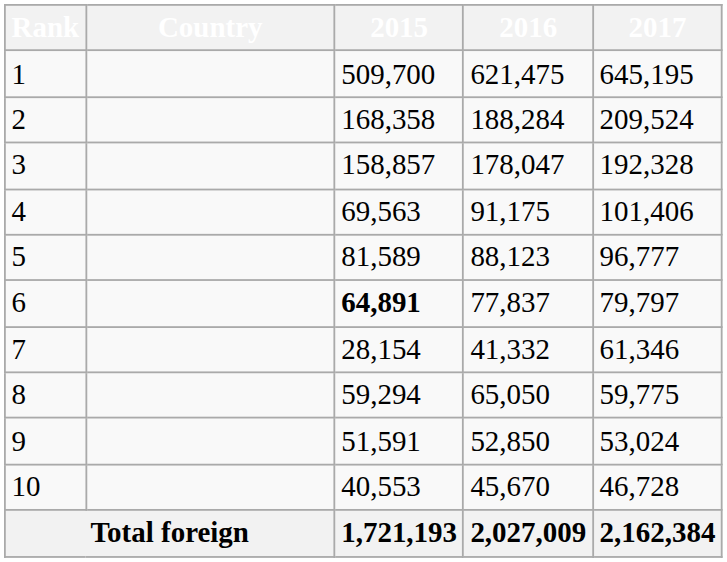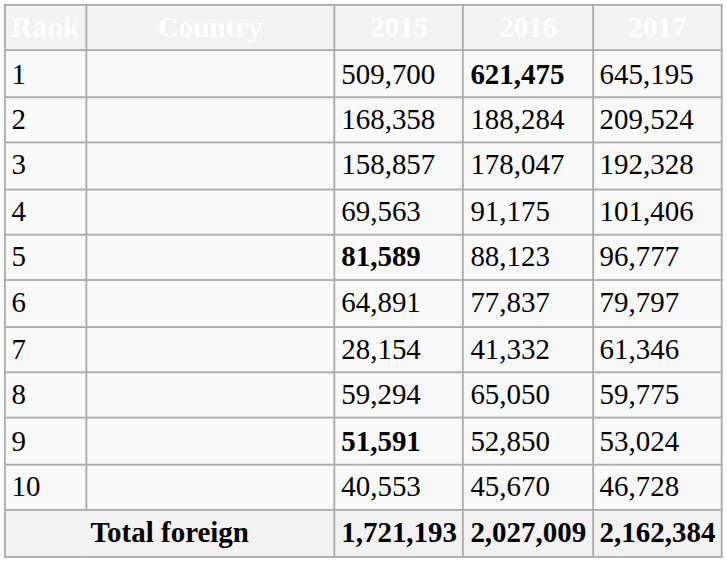(517, 73) normal -> (517, 73) bold
(381, 257) normal -> (381, 257) bold
(381, 303) bold -> (381, 303) normal
(381, 440) normal -> (381, 440) bold
